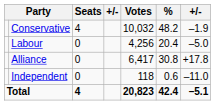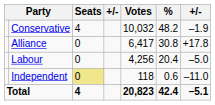rows swapped: (29, 60) <-> (27, 44)
(78, 76) no background -> (78, 76) khaki background
